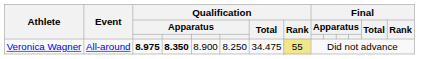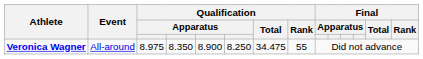(44, 47) normal -> (46, 47) bold
(147, 47) bold -> (152, 47) normal
(176, 47) bold -> (181, 47) normal
(297, 47) khaki background -> (302, 47) no background
